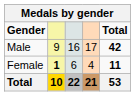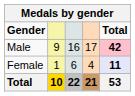(115, 48) no background -> (115, 48) pink background
(56, 65) bold -> (56, 65) normal
(115, 65) no background -> (115, 65) lavender background
